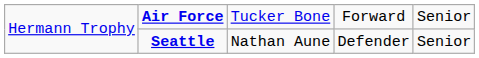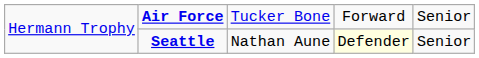(374, 41) no background -> (374, 41) lightyellow background
